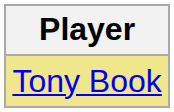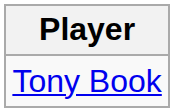(87, 80) khaki background -> (87, 80) no background
